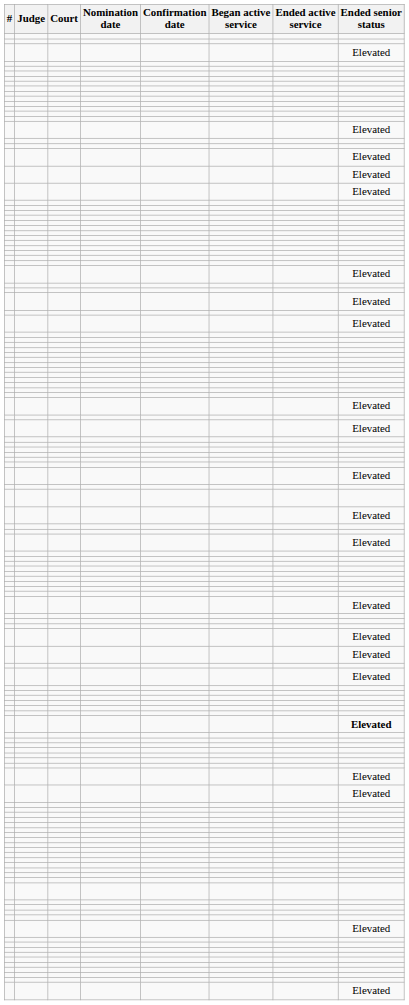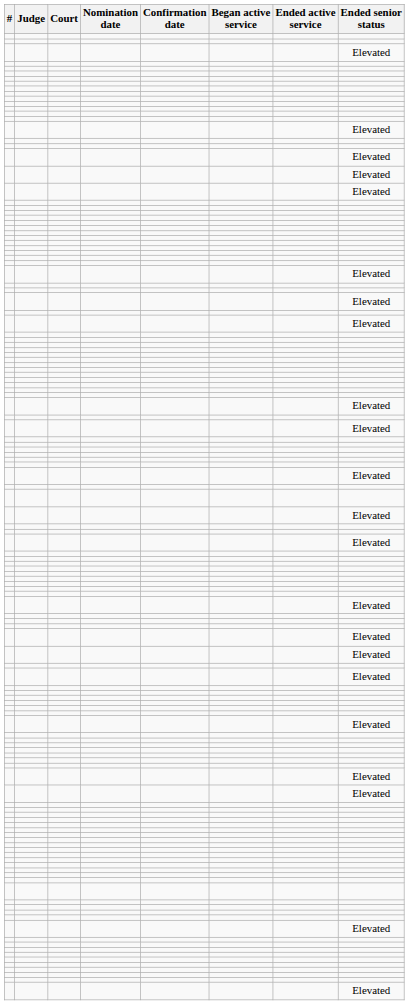(371, 724) bold -> (371, 724) normal
